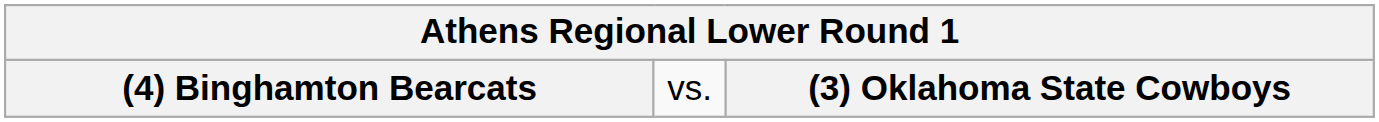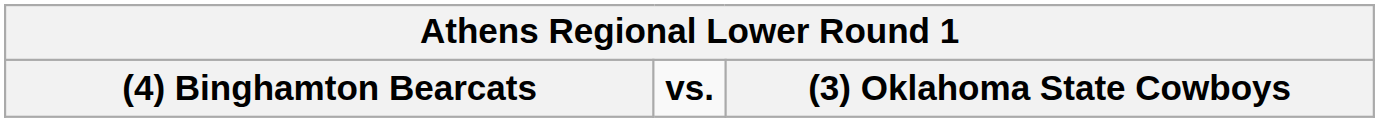(690, 87) normal -> (690, 87) bold
